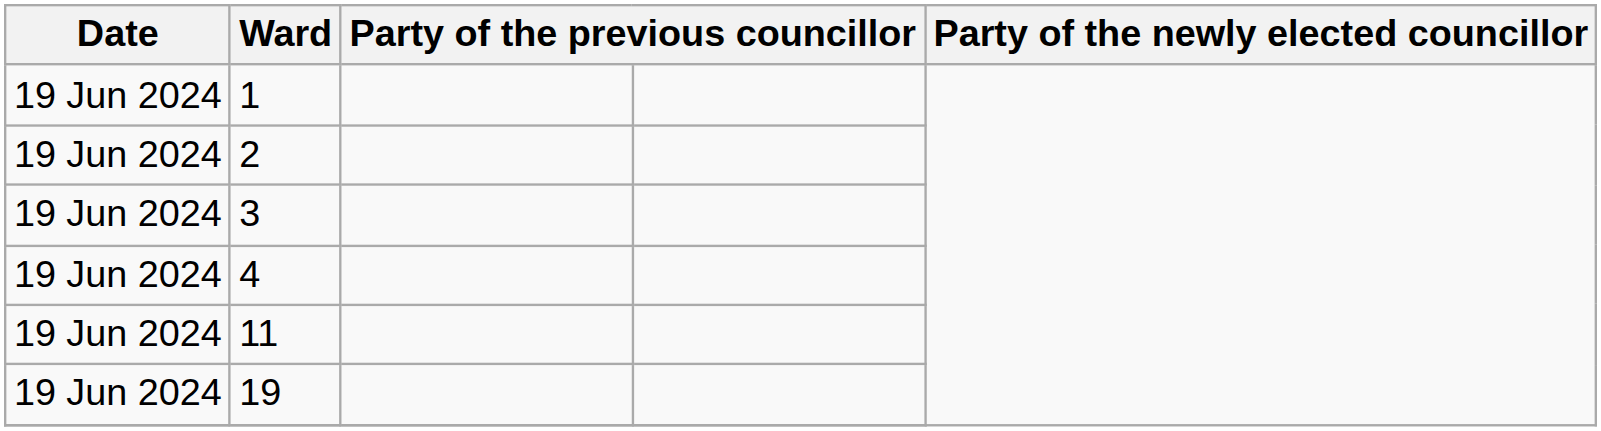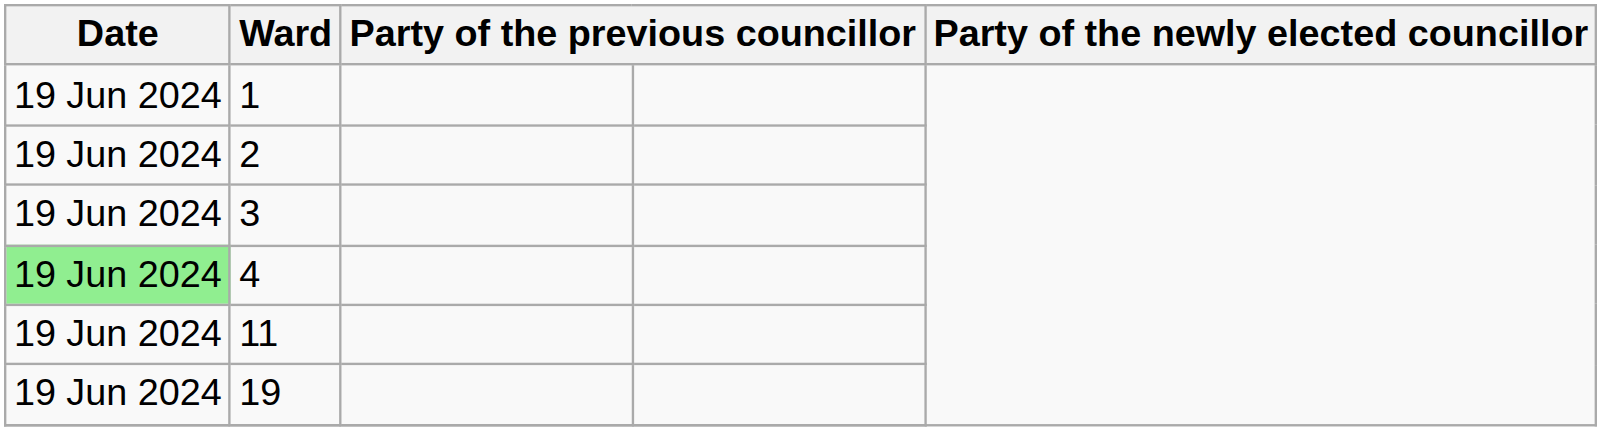(118, 273) no background -> (118, 273) lightgreen background
